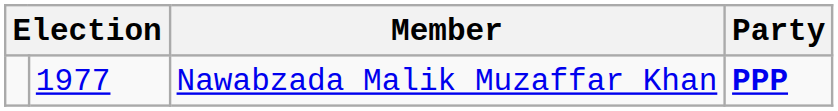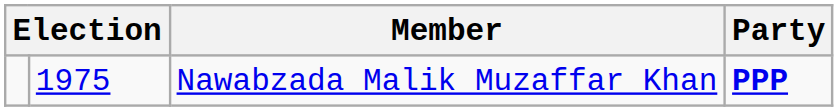(73, 81) 1977 -> (73, 81) 1975
